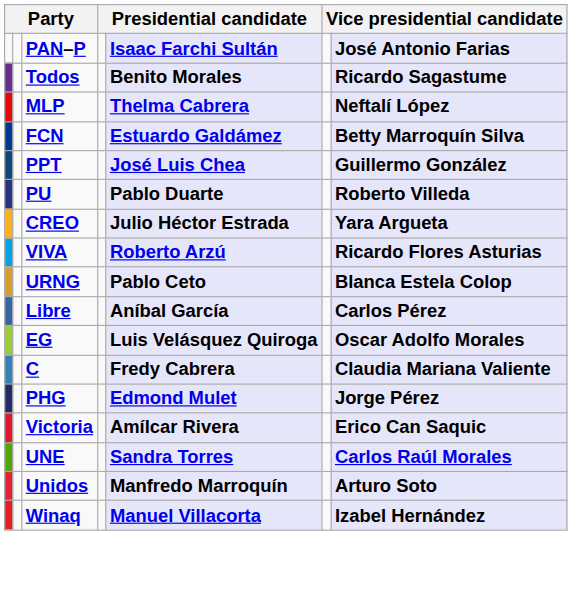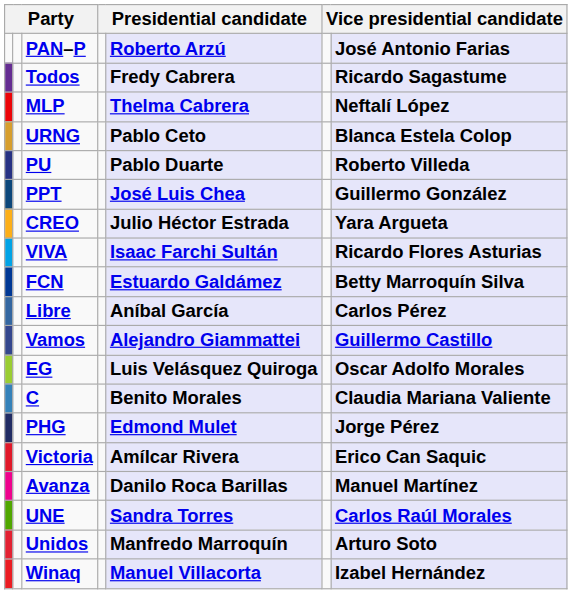(194, 48) Isaac Farchi Sultán -> (168, 48) Roberto Arzú
(176, 77) Benito Morales -> (172, 77) Fredy Cabrera
rows swapped: (53, 281) <-> (45, 135)
rows swapped: (44, 164) <-> (39, 194)
(168, 252) Roberto Arzú -> (194, 252) Isaac Farchi Sultán
+ row: (55, 340)
(172, 369) Fredy Cabrera -> (176, 398) Benito Morales
+ row: (58, 485)
